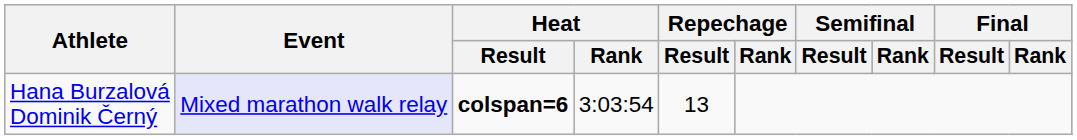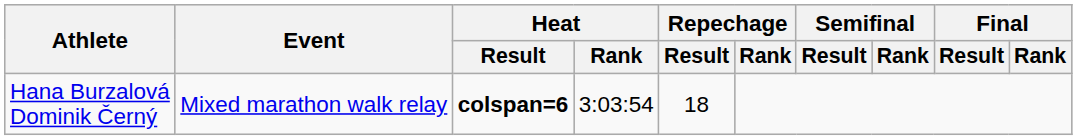(314, 104) lavender background -> (314, 104) no background
(697, 104) 13 -> (697, 104) 18
